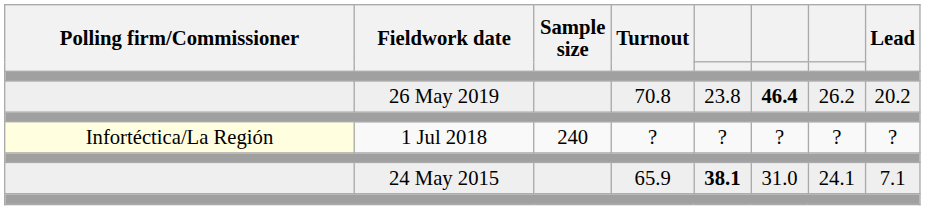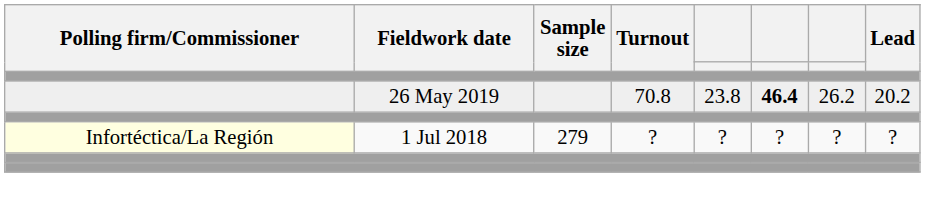(573, 137) 240 -> (573, 137) 279
- row: (444, 178)
